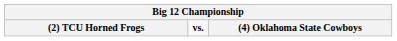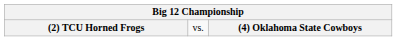(198, 28) bold -> (198, 28) normal
